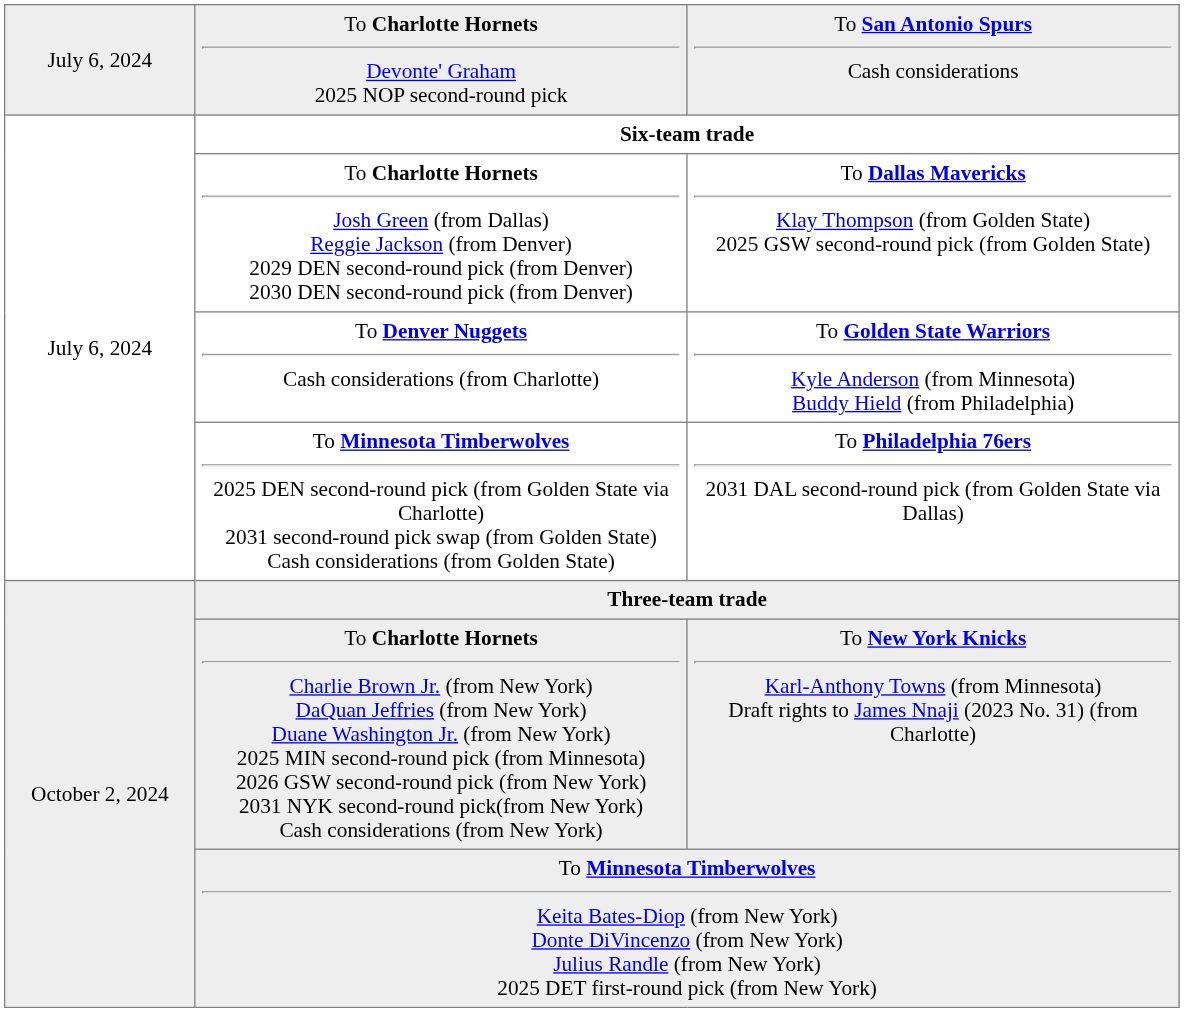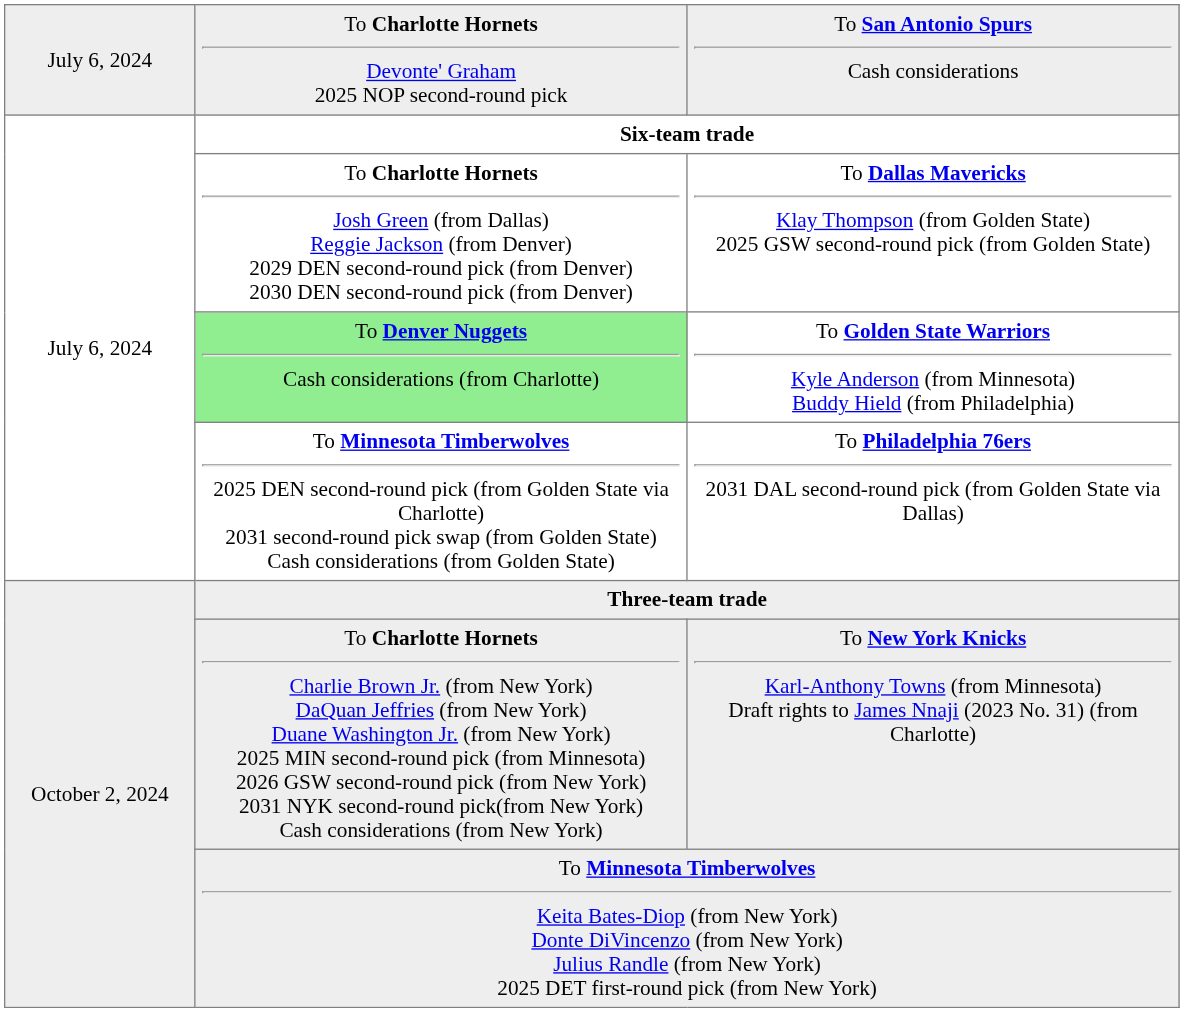(441, 354) no background -> (441, 354) lightgreen background
